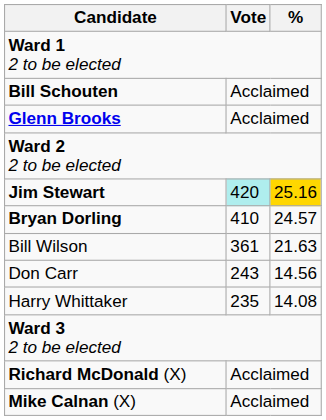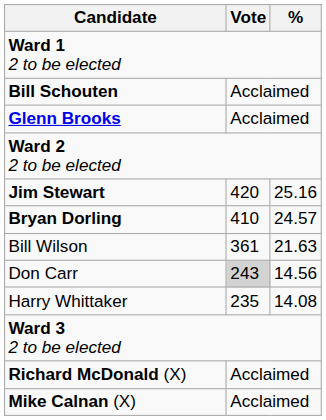(245, 192) paleturquoise background -> (245, 192) no background
(296, 192) gold background -> (296, 192) no background
(245, 273) no background -> (245, 273) lightgrey background
